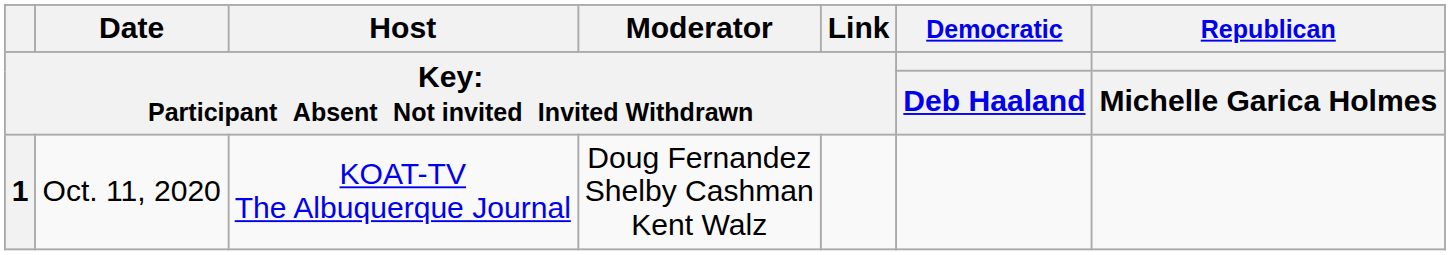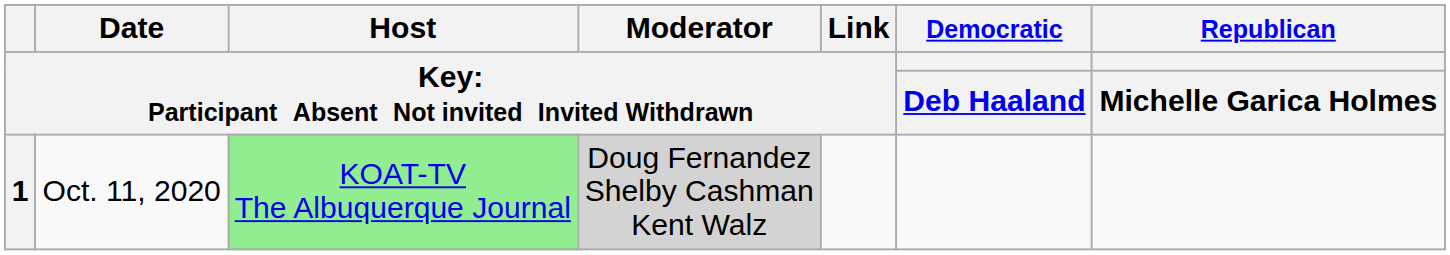(403, 191) no background -> (403, 191) lightgreen background
(699, 191) no background -> (699, 191) lightgrey background
